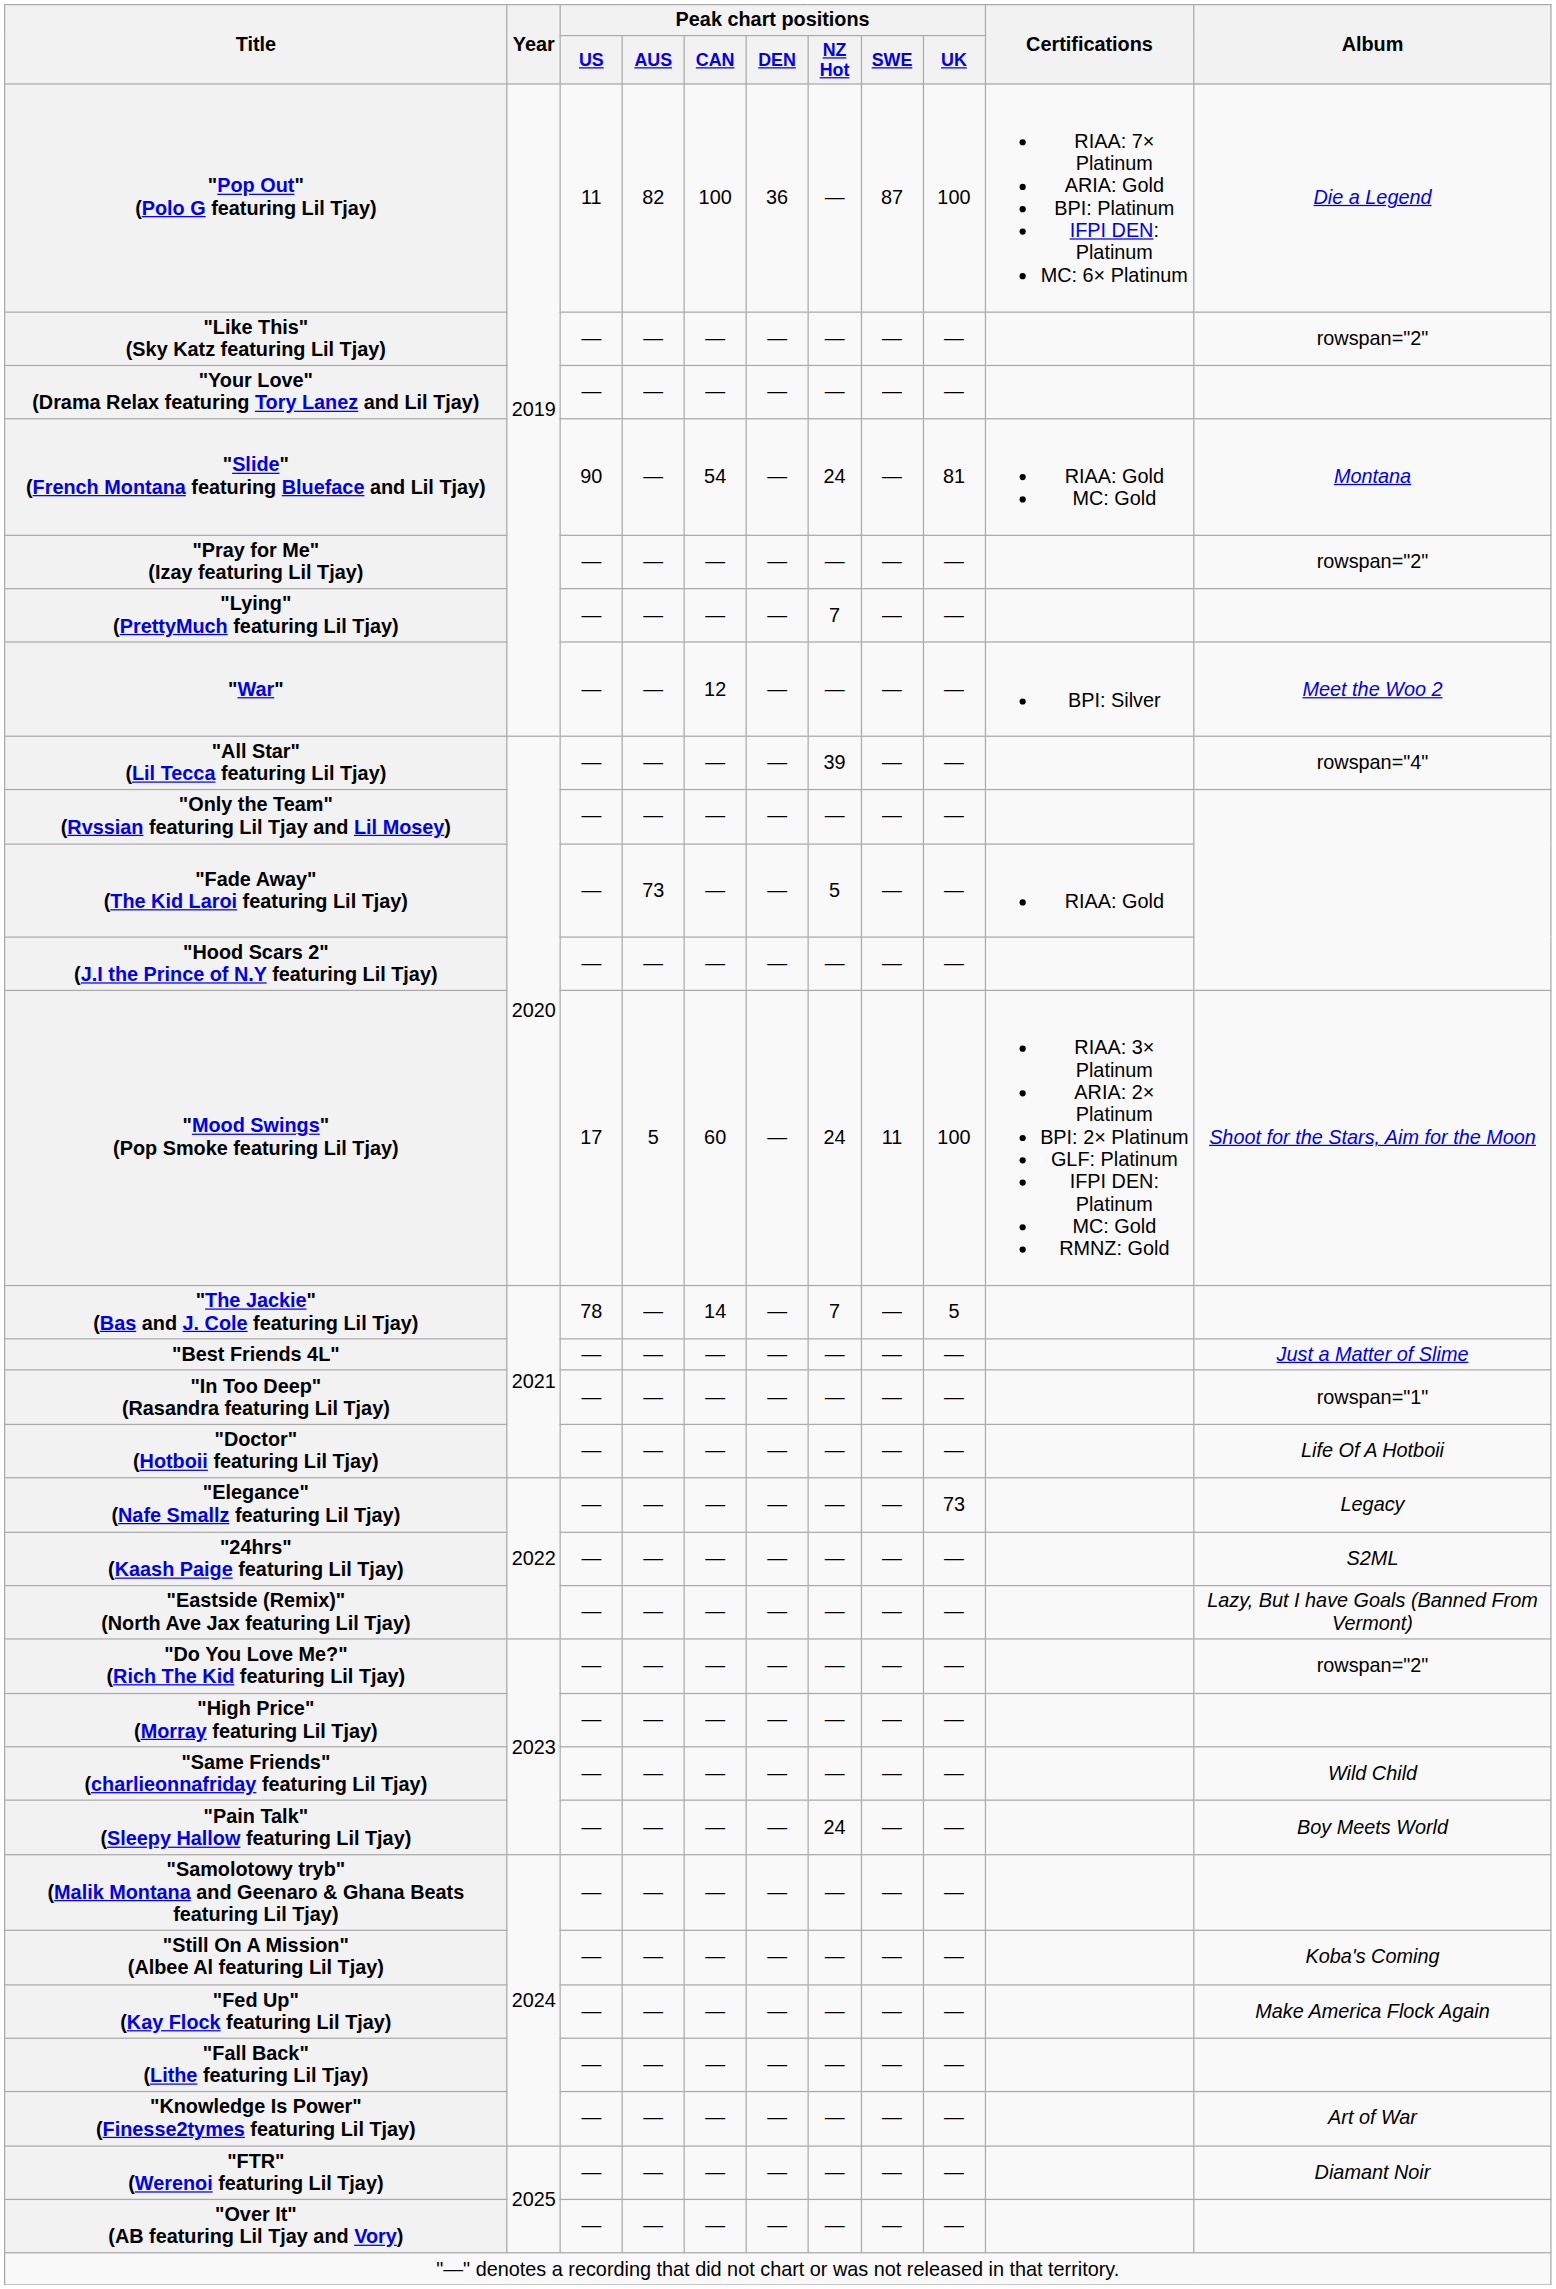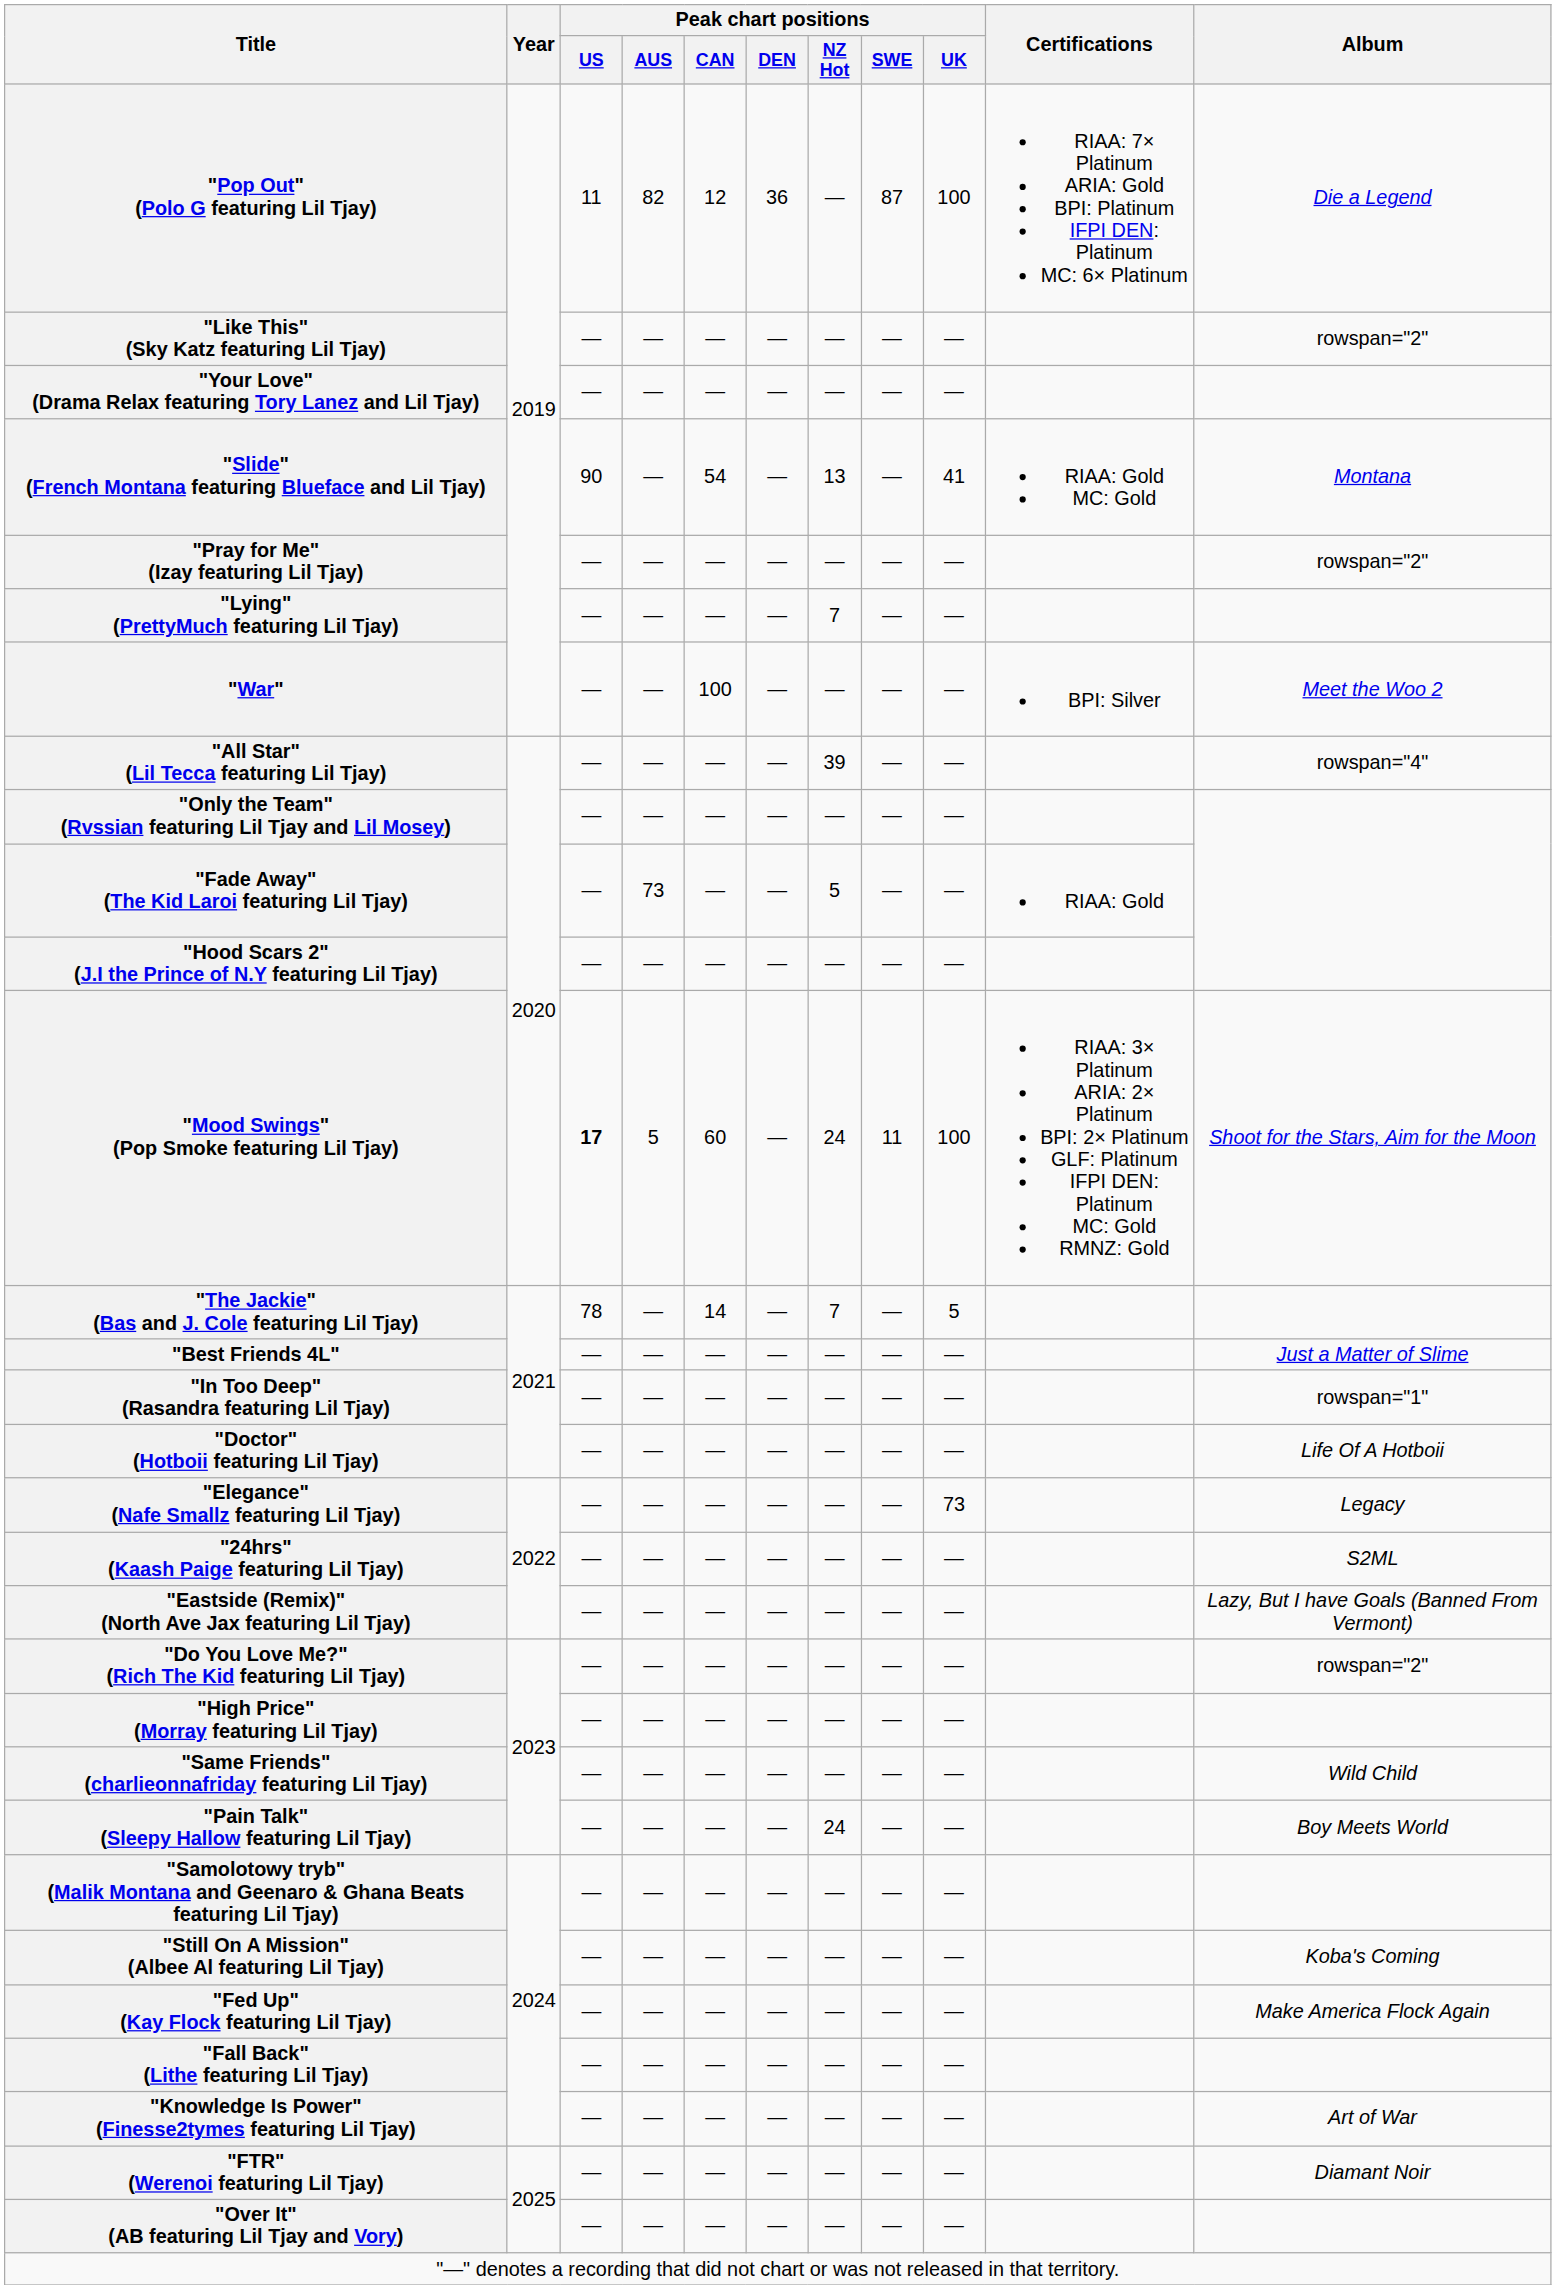(715, 197) 100 -> (715, 197) 12
(835, 476) 24 -> (835, 476) 13
(954, 476) 81 -> (954, 476) 41
(715, 689) 12 -> (715, 689) 100
(591, 1137) normal -> (591, 1137) bold
